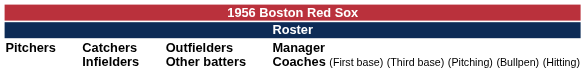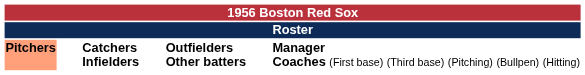(31, 47) no background -> (31, 47) lightsalmon background
